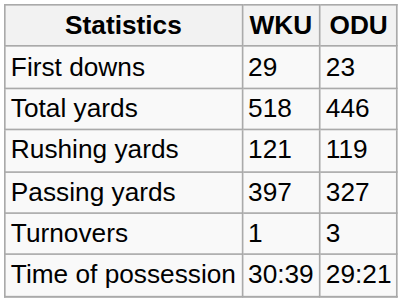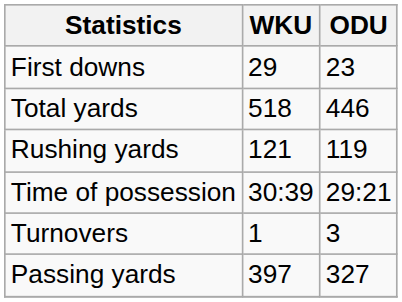rows swapped: (93, 191) <-> (123, 274)
